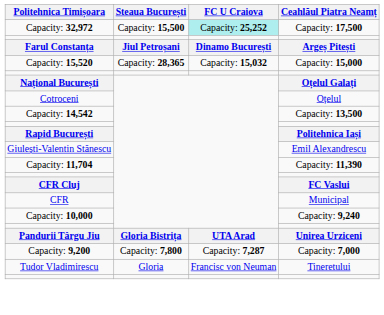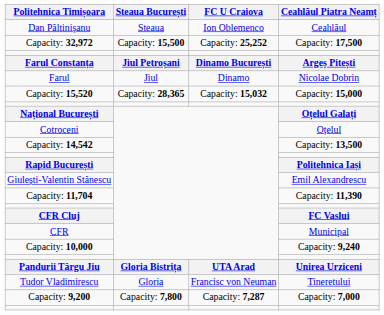+ row: (59, 27)
(234, 27) paleturquoise background -> (234, 43) no background
+ row: (59, 78)
rows swapped: (59, 266) <-> (59, 251)
